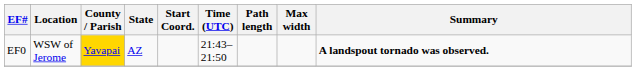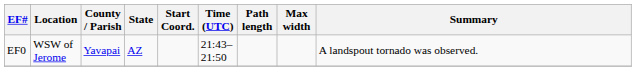(102, 50) gold background -> (102, 50) no background
(404, 50) bold -> (399, 50) normal
